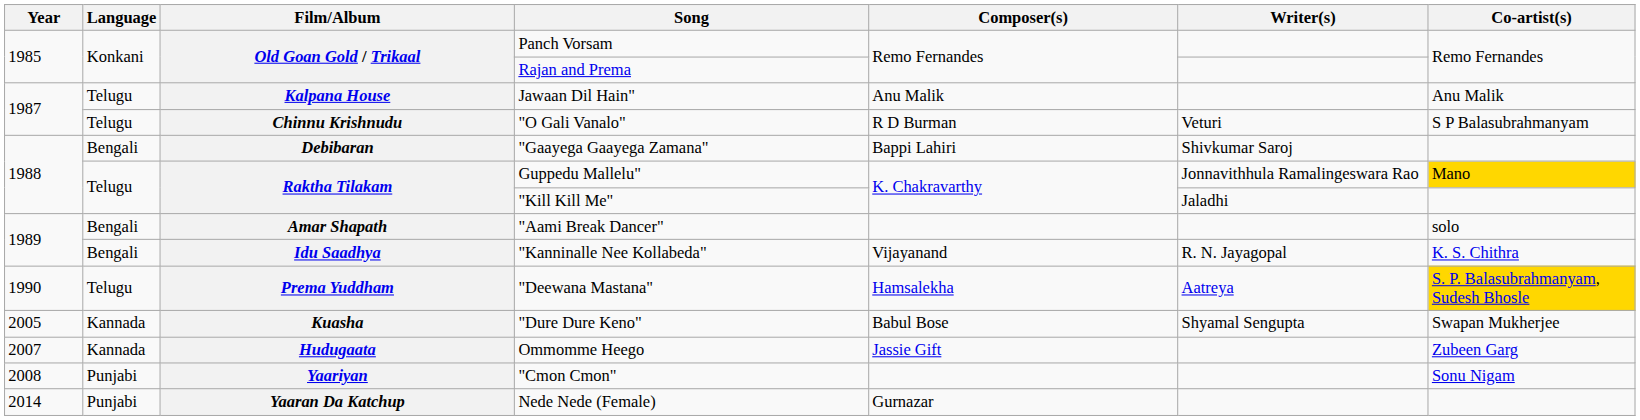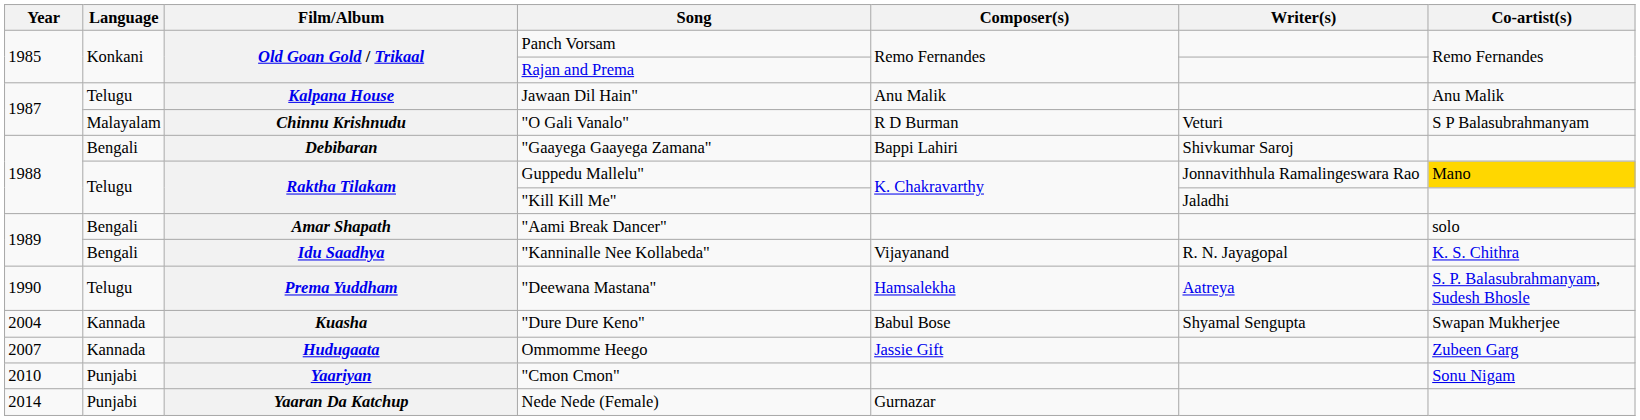(110, 122) Telugu -> (124, 122) Malayalam
(1516, 288) gold background -> (1516, 288) no background
(25, 323) 2005 -> (25, 323) 2004
(25, 375) 2008 -> (25, 375) 2010
